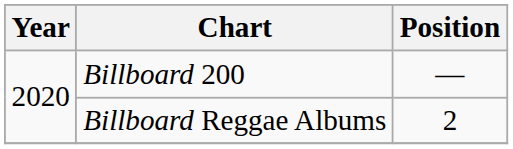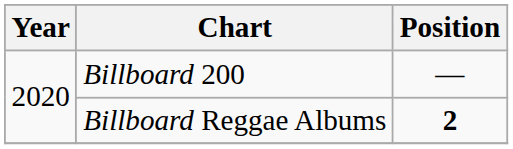(450, 119) normal -> (450, 119) bold
